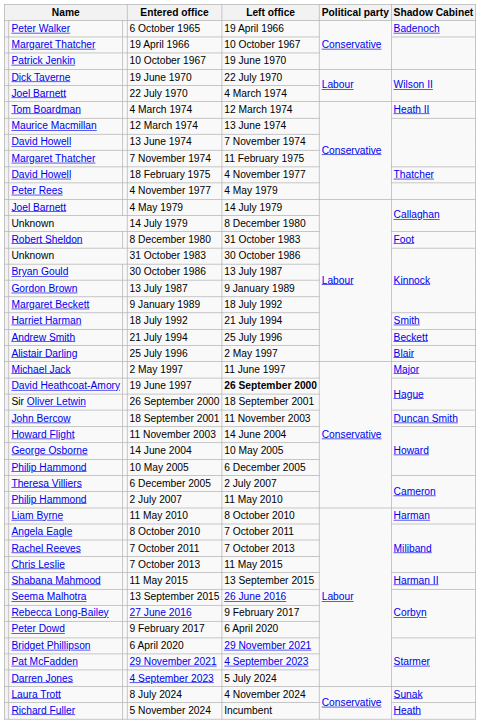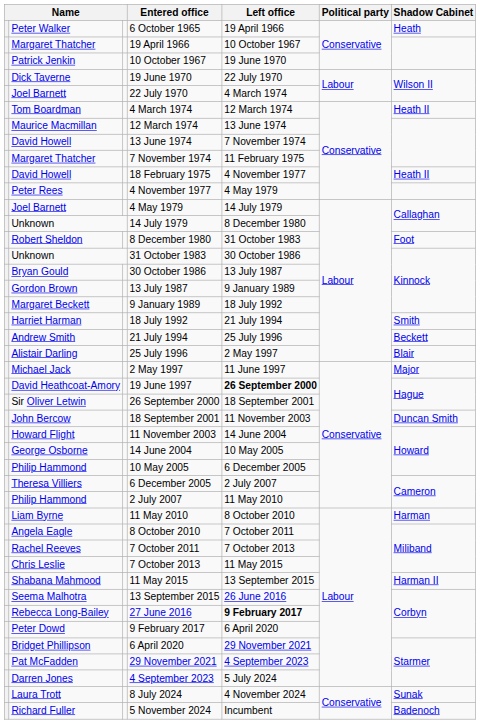(417, 28) Badenoch -> (407, 28) Heath
(414, 175) Thatcher -> (412, 175) Heath II
(262, 613) normal -> (263, 613) bold
(407, 710) Heath -> (417, 710) Badenoch
